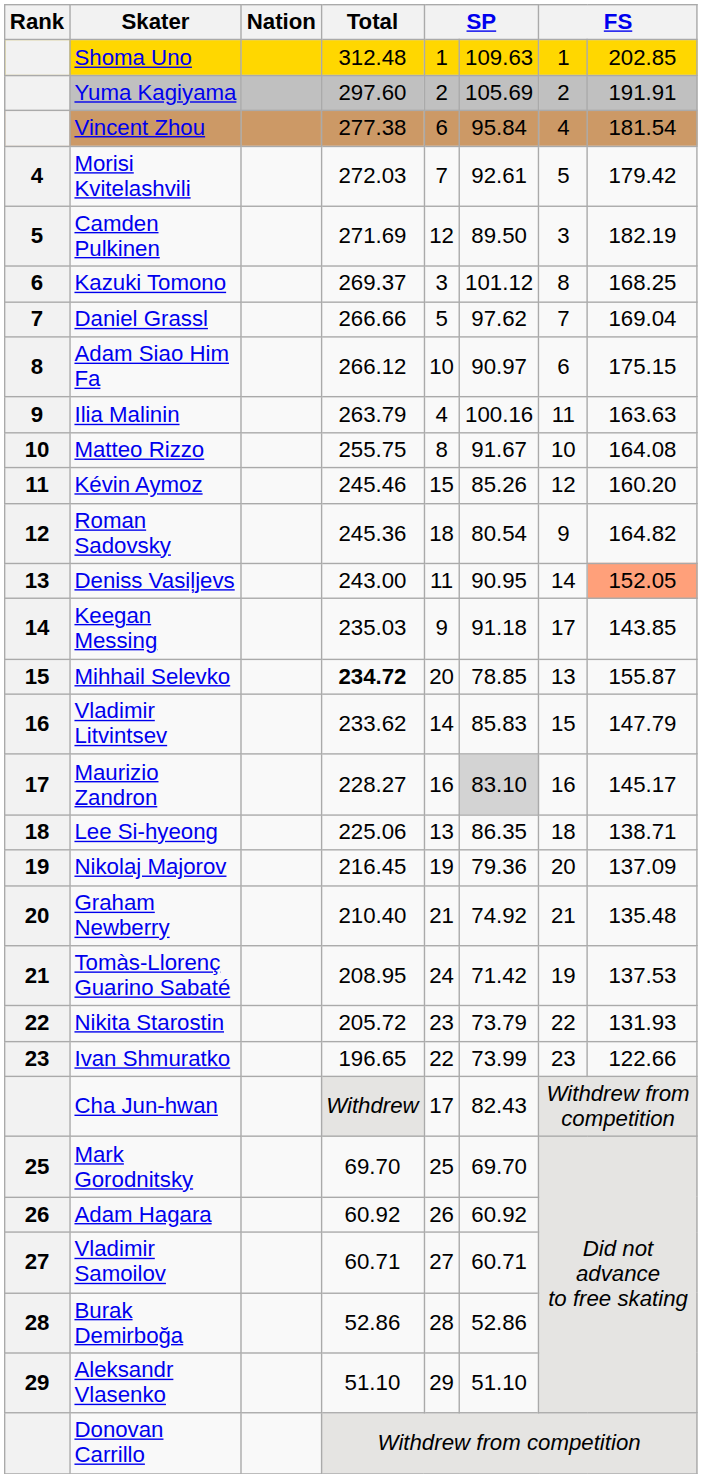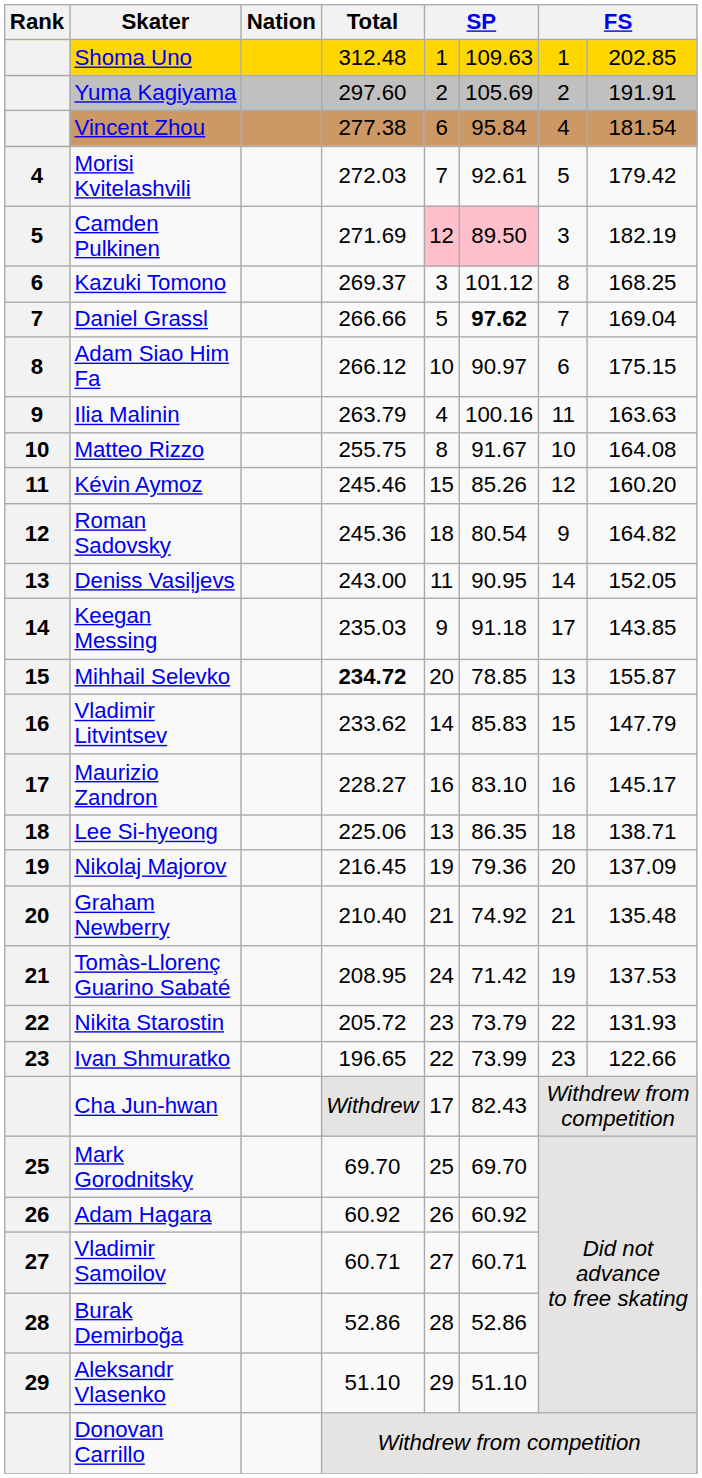(442, 236) no background -> (442, 236) pink background
(499, 236) no background -> (499, 236) pink background
(499, 319) normal -> (499, 319) bold
(642, 580) lightsalmon background -> (642, 580) no background
(499, 784) lightgrey background -> (499, 784) no background
